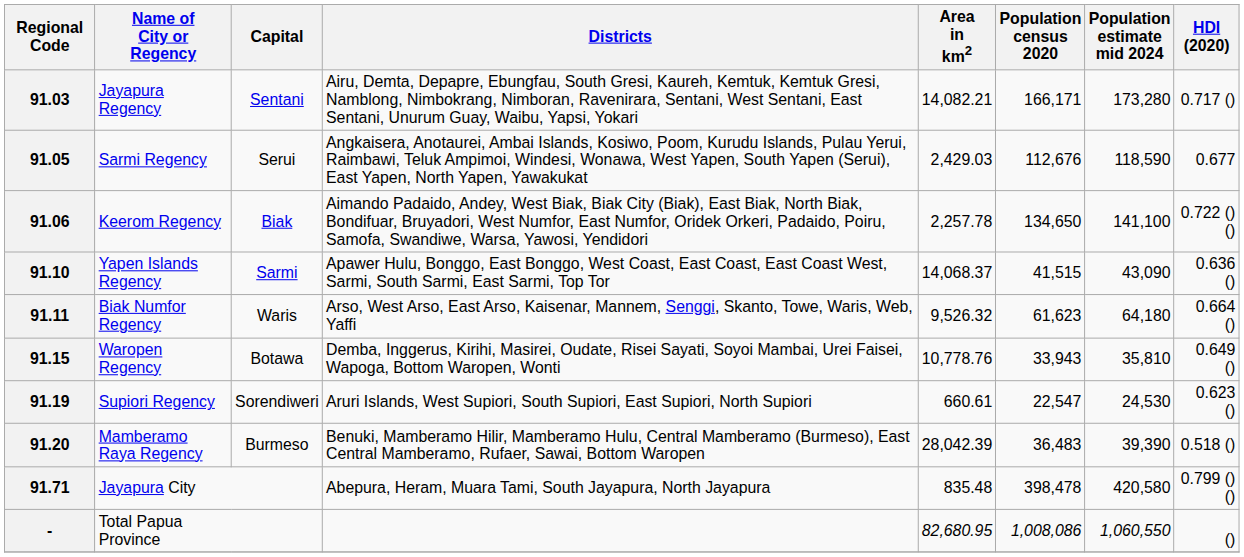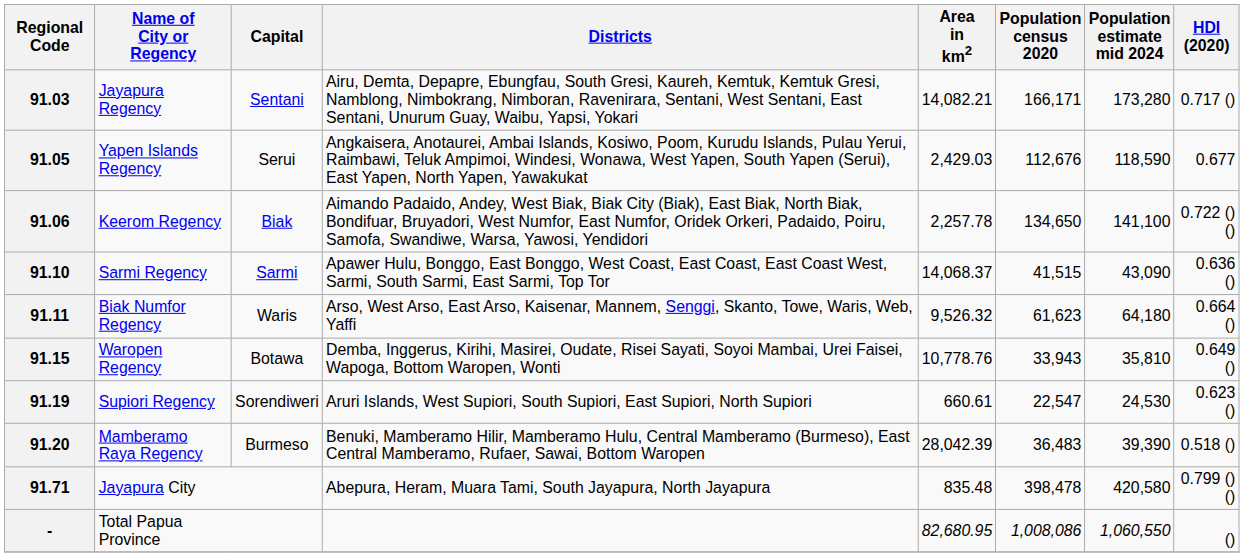(153, 160) Sarmi Regency -> (148, 160) Yapen Islands Regency
(148, 273) Yapen Islands Regency -> (153, 273) Sarmi Regency
